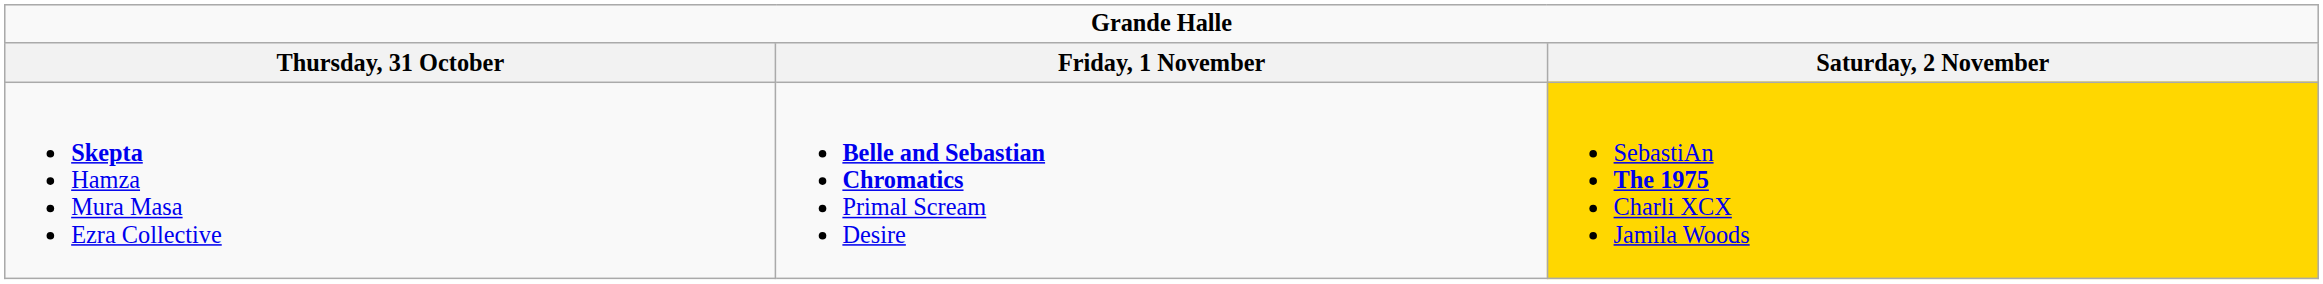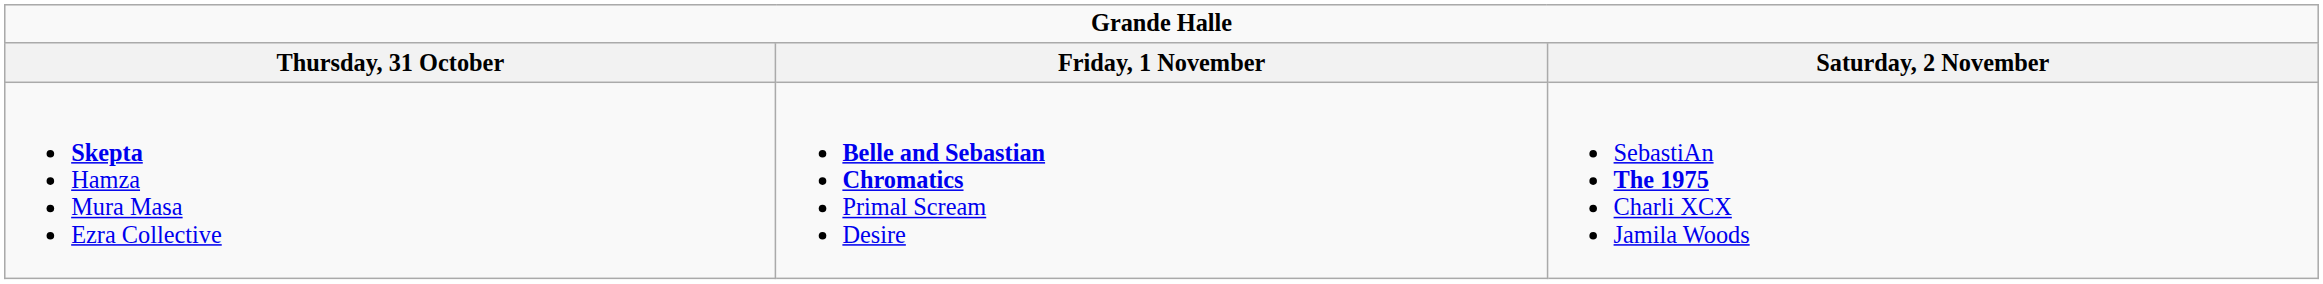(1933, 194) gold background -> (1933, 194) no background
